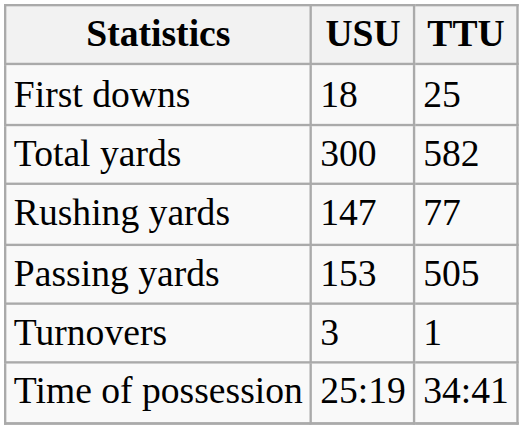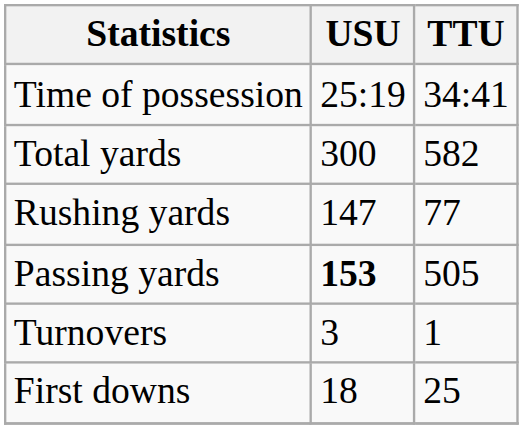rows swapped: (102, 93) <-> (158, 392)
(348, 272) normal -> (348, 272) bold
